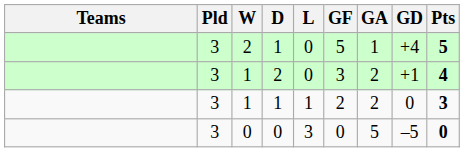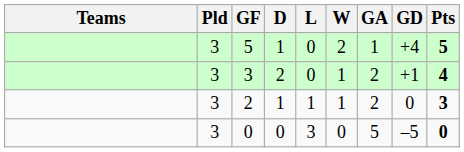columns swapped: (247, 18) <-> (340, 18)
